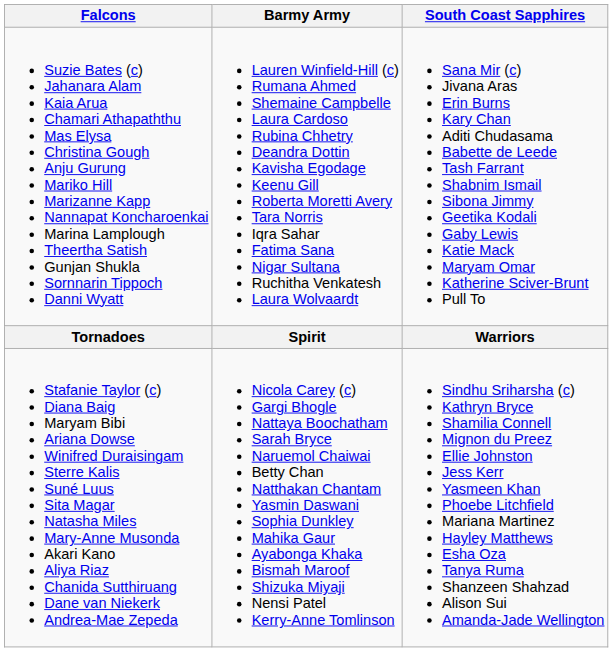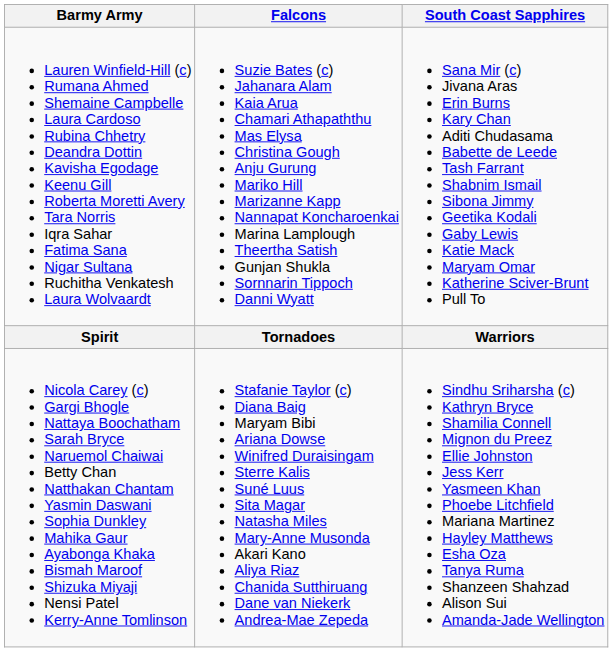columns swapped: (307, 16) <-> (108, 16)
